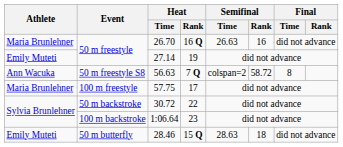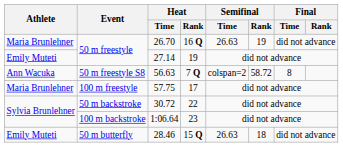(261, 42) 16 -> (261, 42) 19
(227, 135) 28.63 -> (227, 135) 26.63
